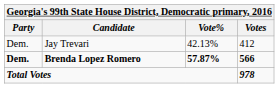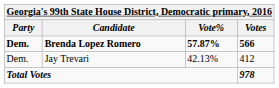rows swapped: (93, 59) <-> (67, 43)
